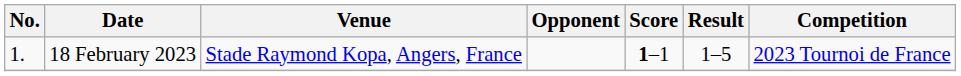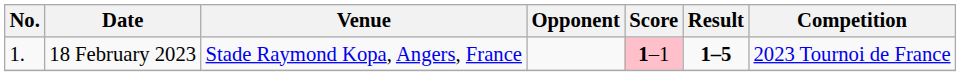(654, 53) no background -> (654, 53) pink background
(716, 53) normal -> (716, 53) bold
